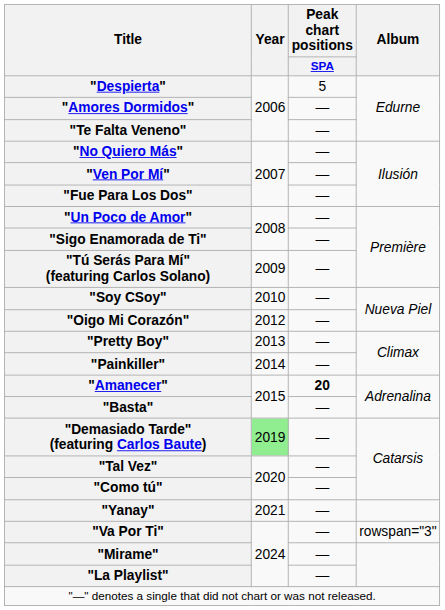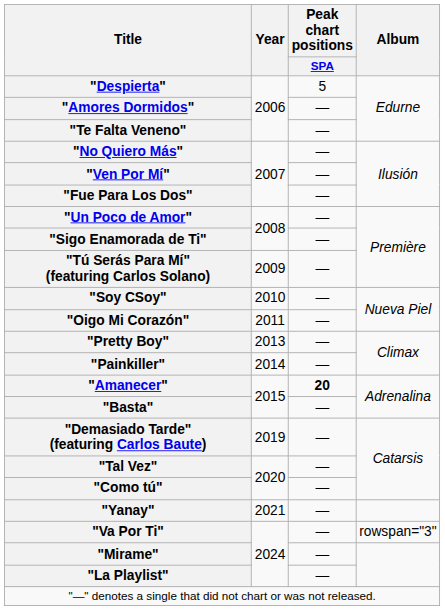(270, 320) 2012 -> (270, 320) 2011
(270, 437) lightgreen background -> (270, 437) no background
